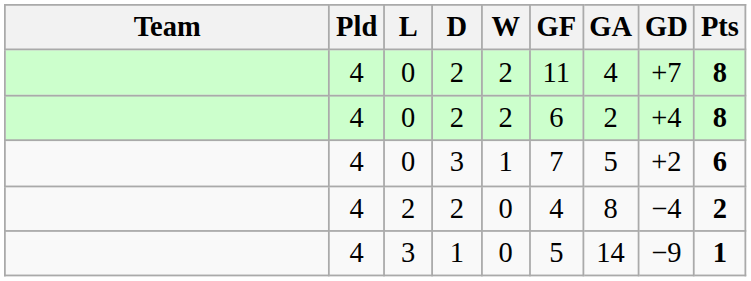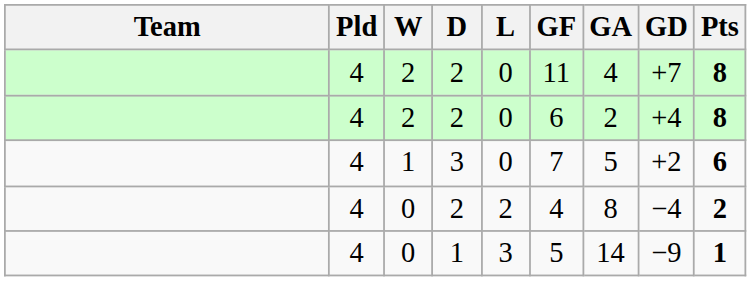columns swapped: (506, 27) <-> (408, 27)
